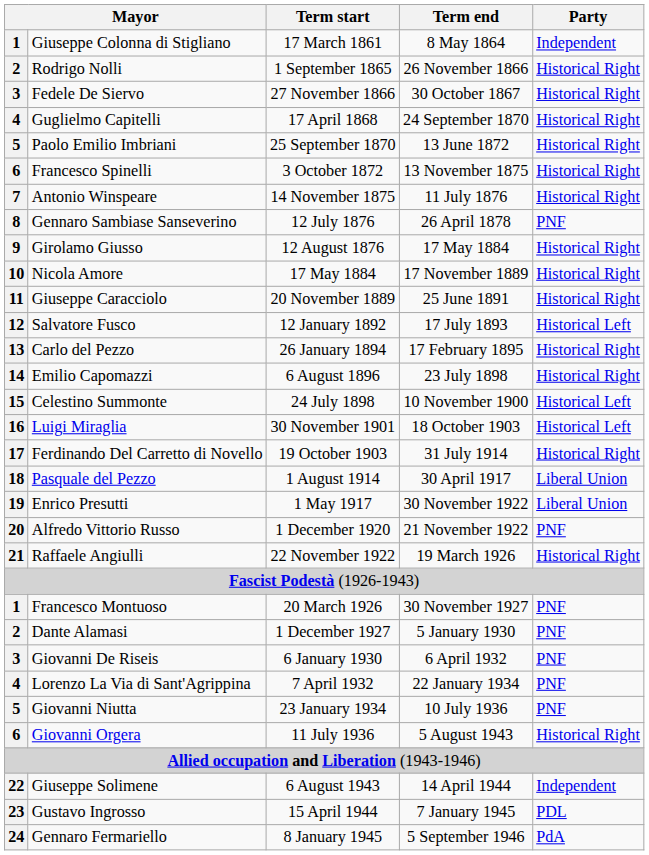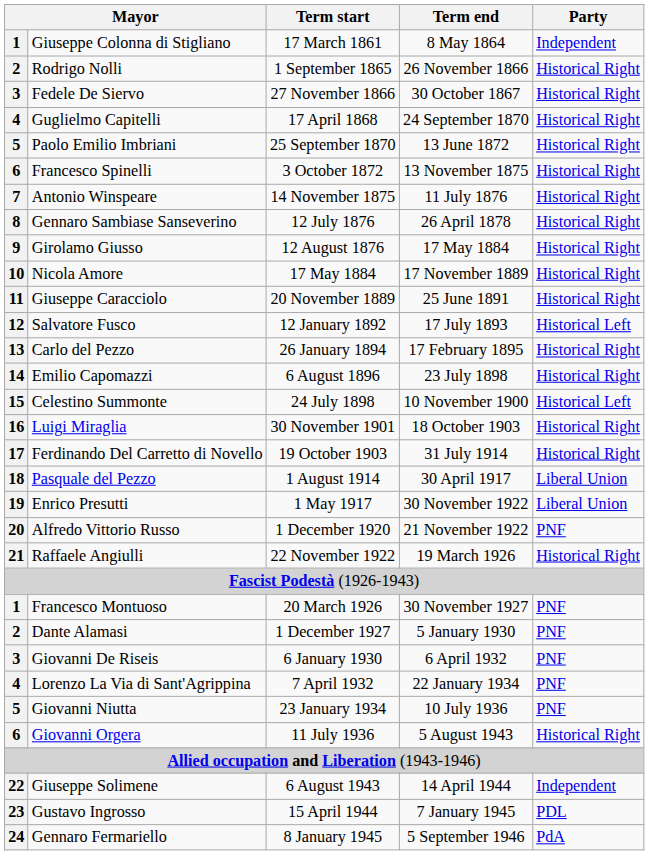(551, 222) PNF -> (588, 222) Historical Right
(584, 427) Historical Left -> (588, 427) Historical Right
